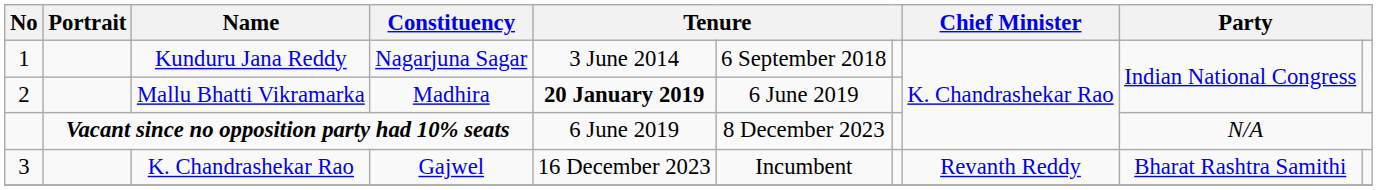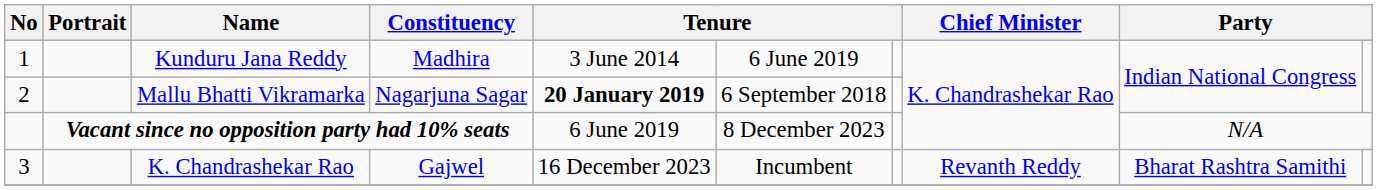(451, 58) Nagarjuna Sagar -> (451, 58) Madhira
(804, 58) 6 September 2018 -> (804, 58) 6 June 2019
(451, 94) Madhira -> (451, 94) Nagarjuna Sagar
(804, 94) 6 June 2019 -> (804, 94) 6 September 2018
